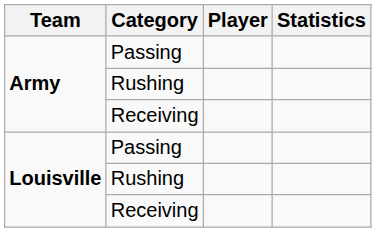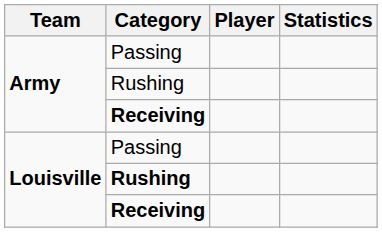(155, 115) normal -> (158, 115) bold
(147, 178) normal -> (151, 178) bold
(155, 210) normal -> (158, 210) bold
